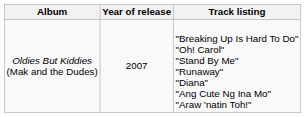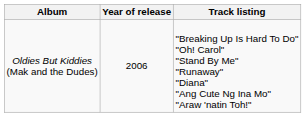(137, 66) 2007 -> (137, 66) 2006
